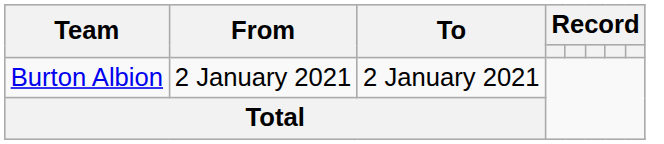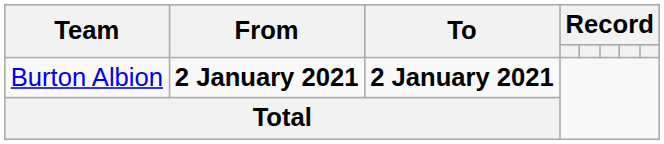(263, 77) normal -> (267, 77) bold
(451, 77) normal -> (462, 77) bold
